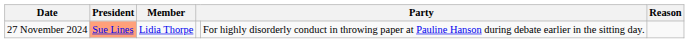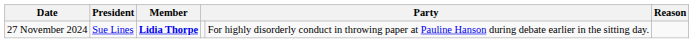(113, 29) lightsalmon background -> (113, 29) no background
(166, 29) normal -> (169, 29) bold
